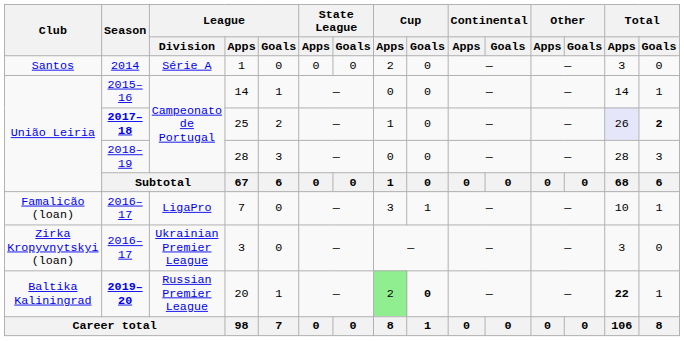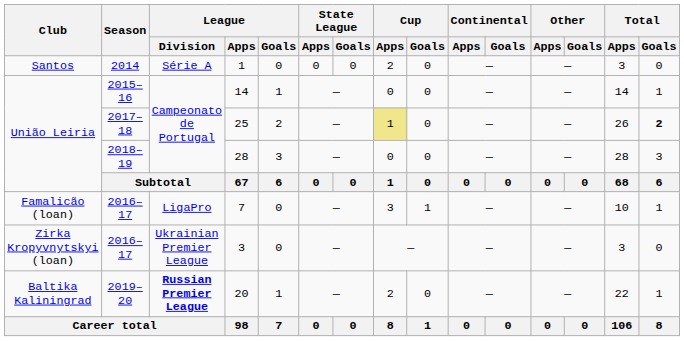(125, 124) bold -> (125, 124) normal
(390, 124) no background -> (390, 124) khaki background
(622, 124) lavender background -> (622, 124) no background
(125, 294) bold -> (125, 294) normal
(187, 294) normal -> (187, 294) bold
(390, 294) lightgreen background -> (390, 294) no background
(427, 294) bold -> (427, 294) normal
(622, 294) bold -> (622, 294) normal
